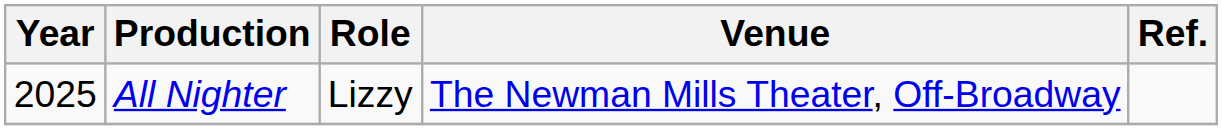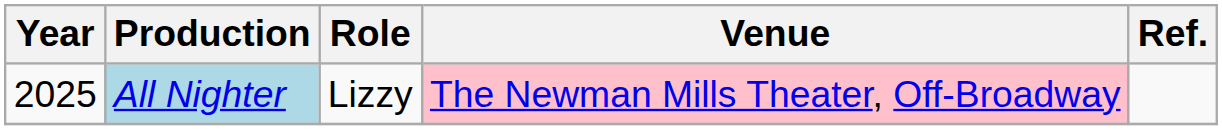(200, 93) no background -> (200, 93) lightblue background
(775, 93) no background -> (775, 93) pink background
